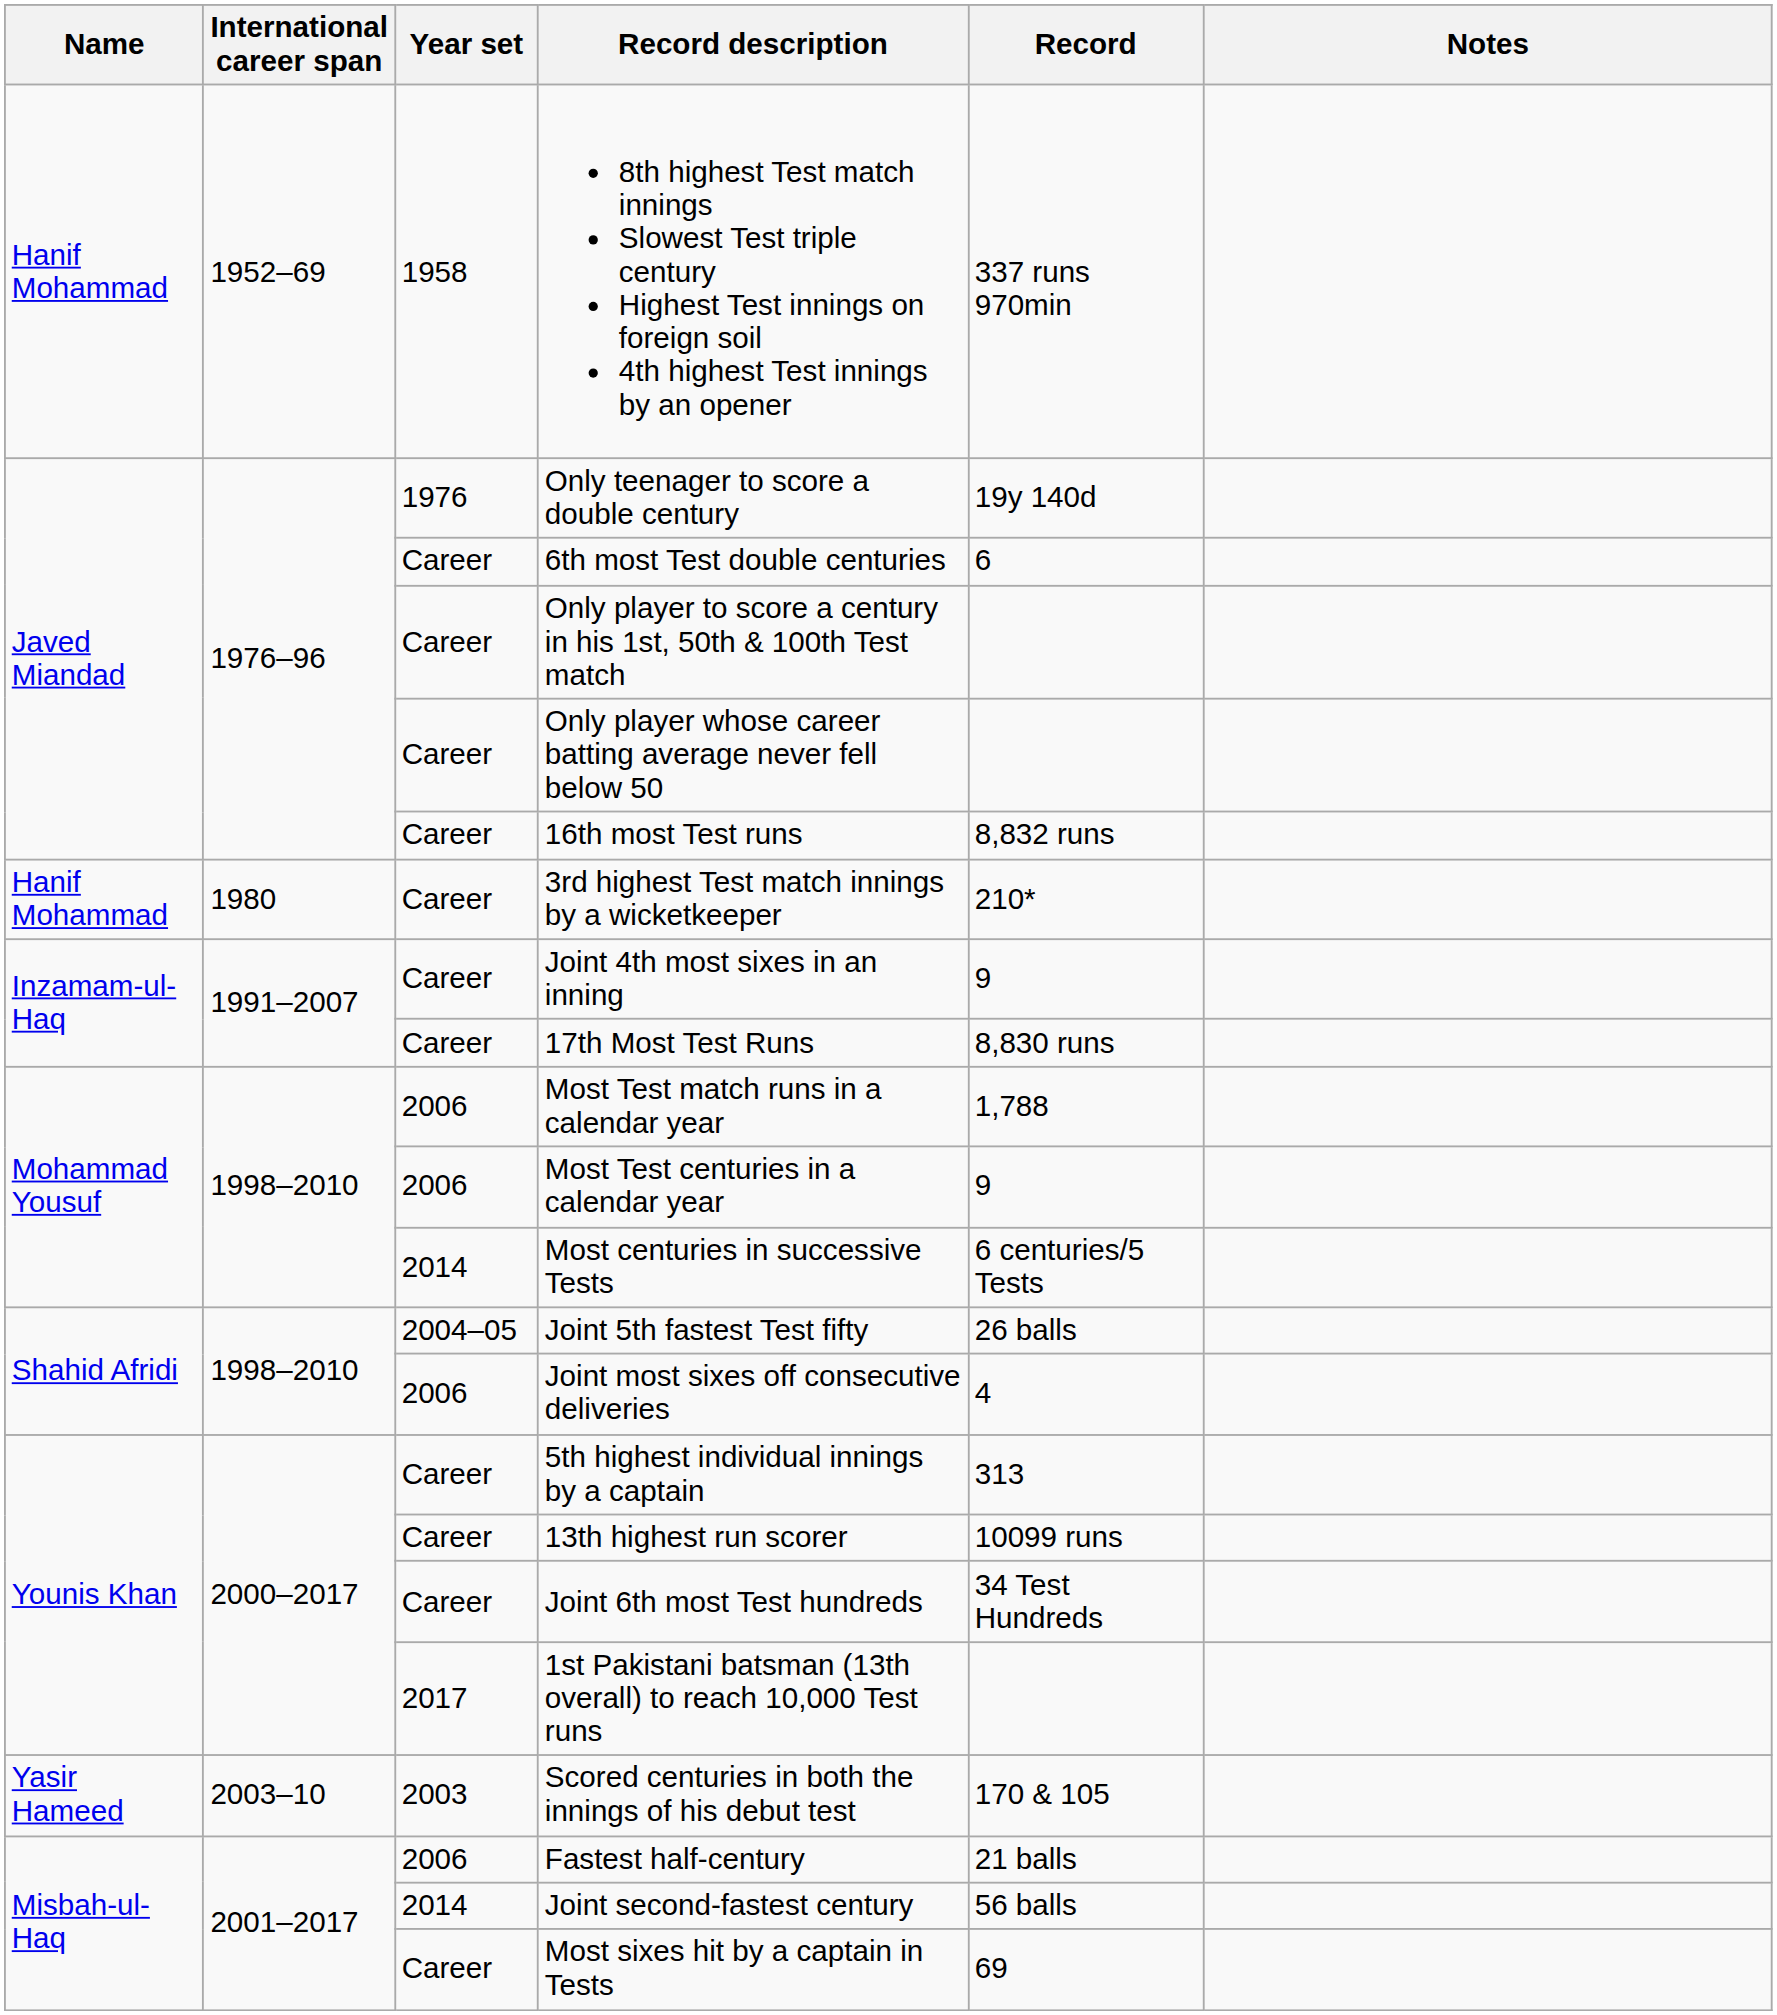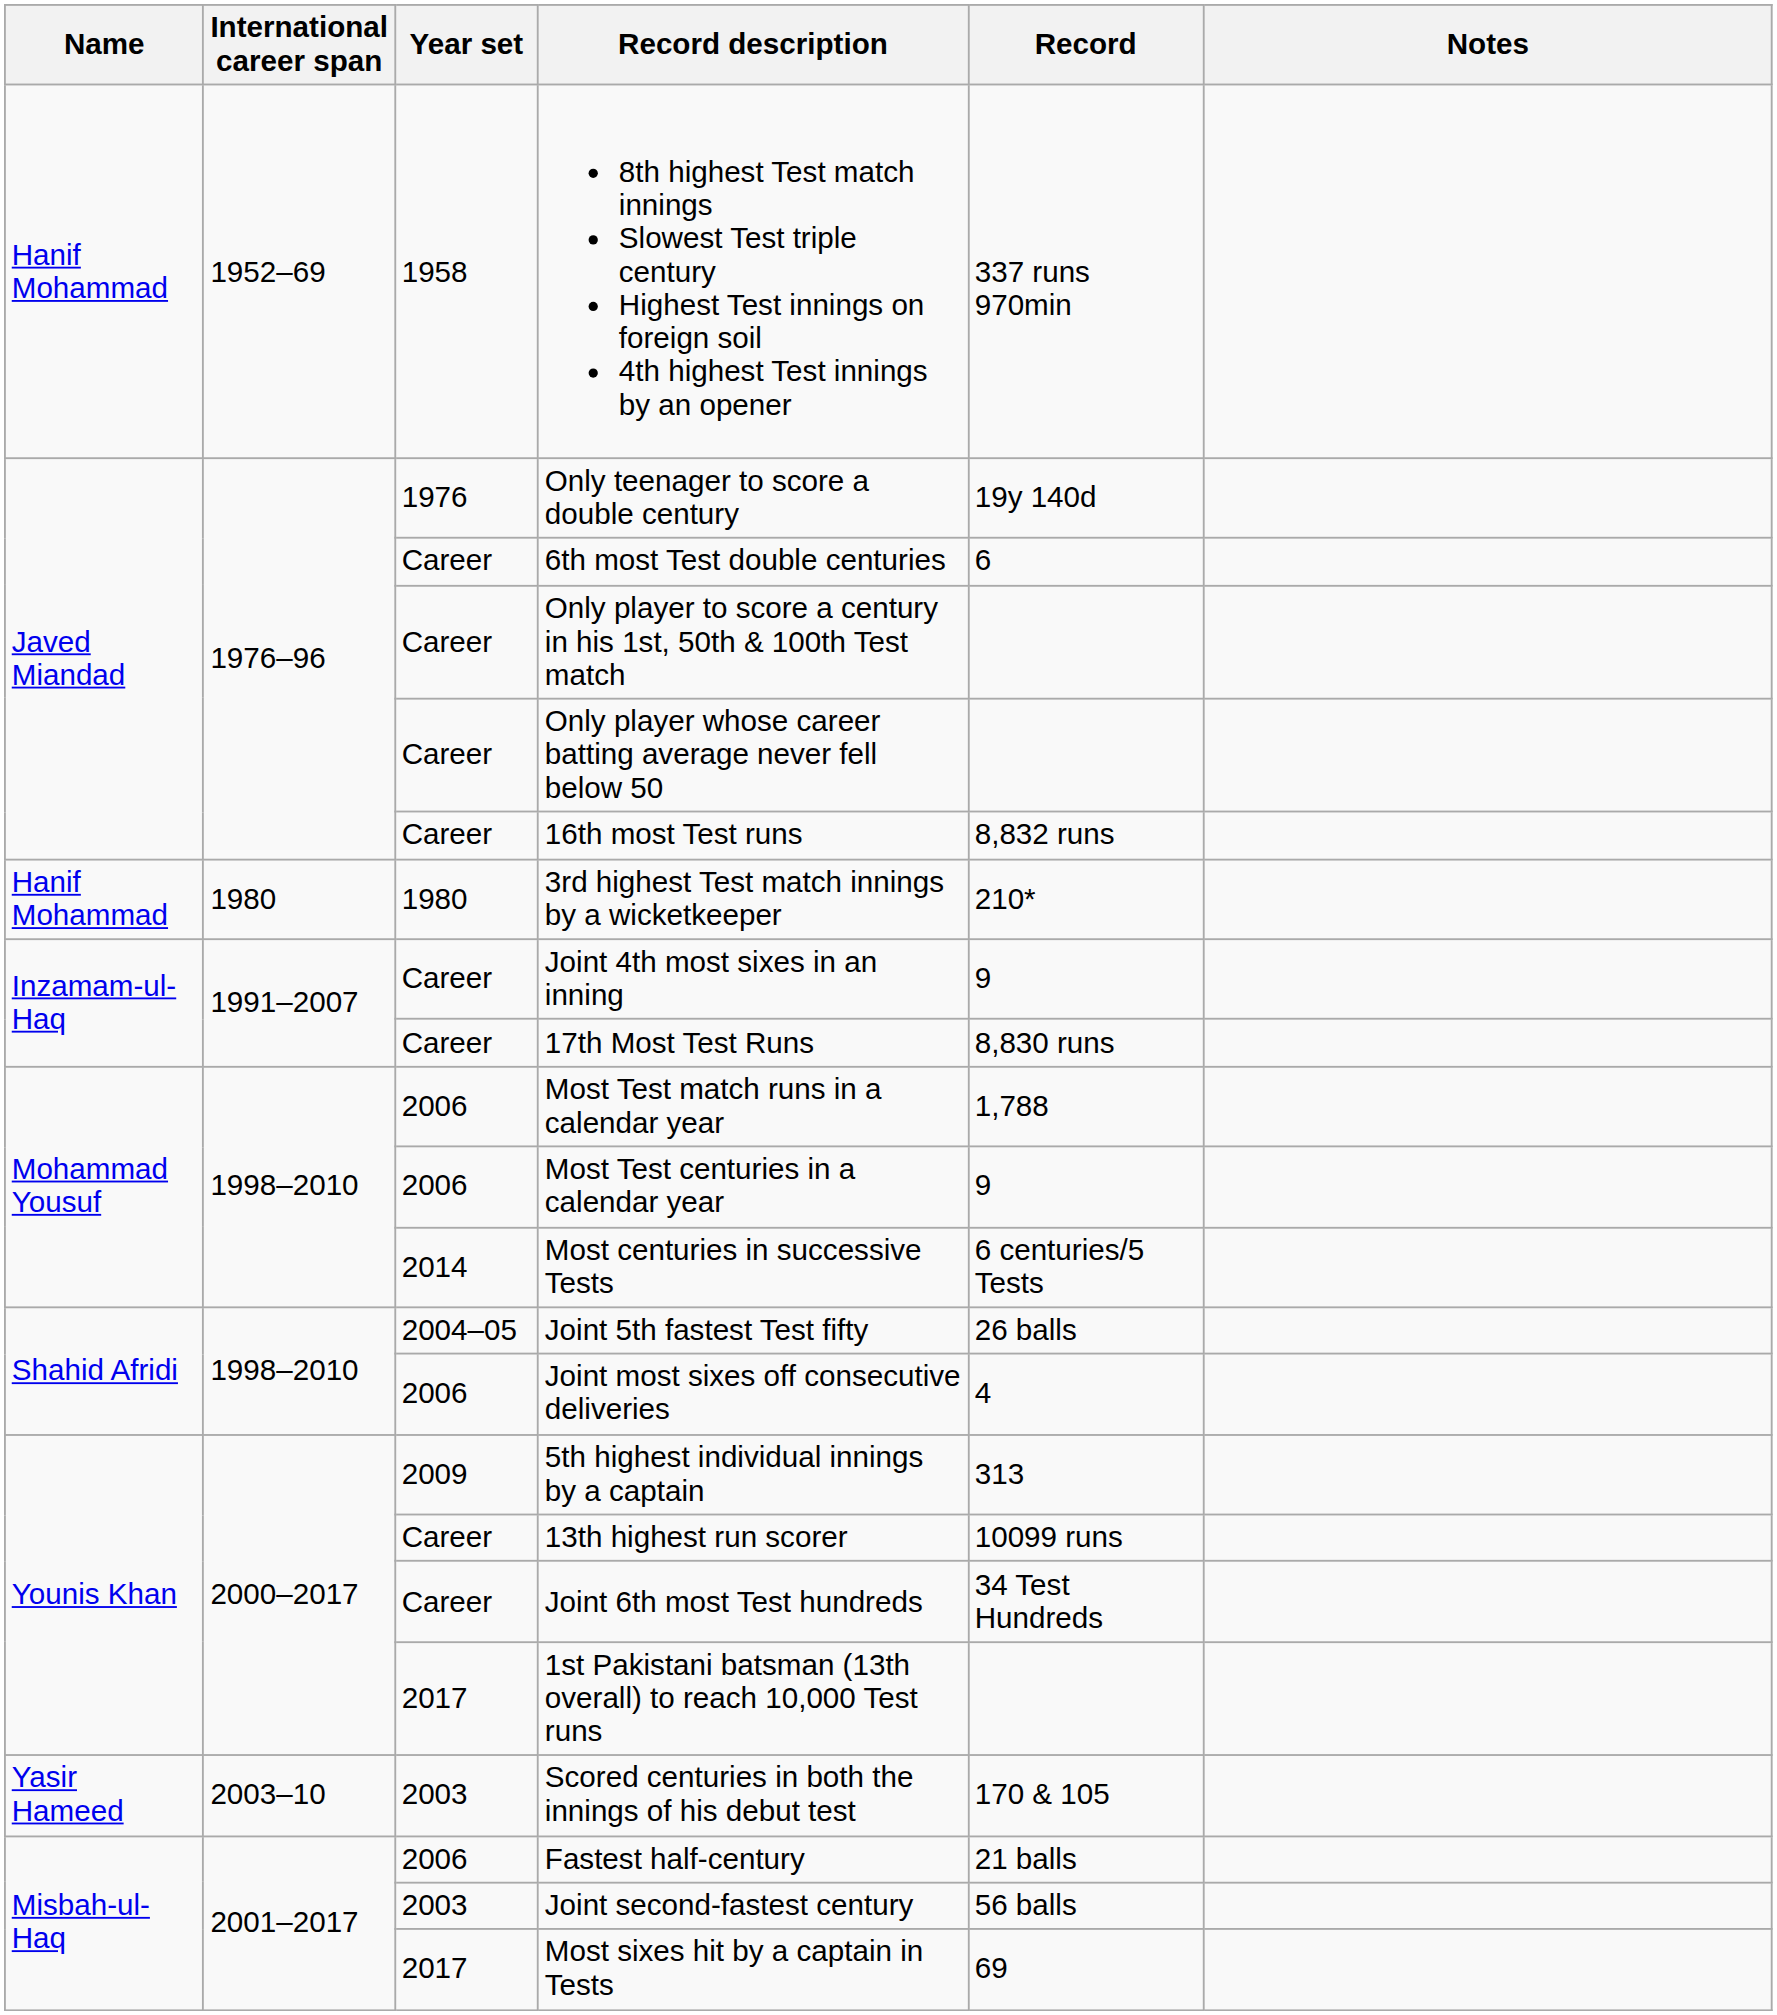(447, 898) Career -> (435, 898) 1980
(447, 1473) Career -> (435, 1473) 2009
(435, 1905) 2014 -> (435, 1905) 2003
(447, 1969) Career -> (435, 1969) 2017
